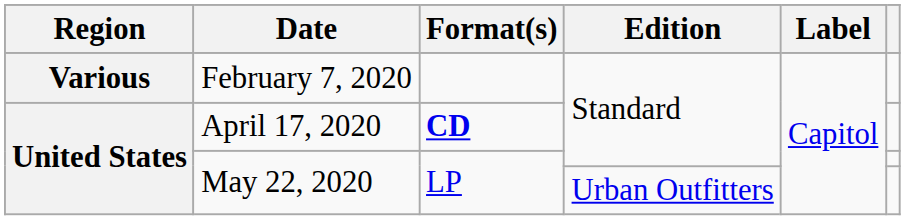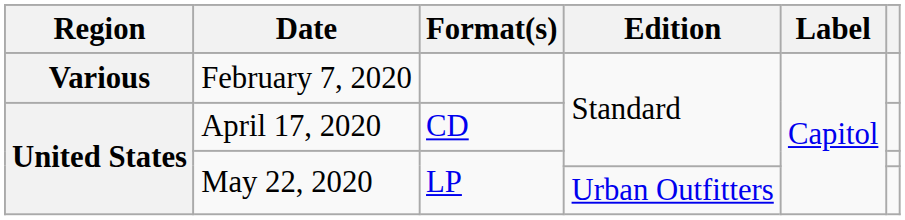(448, 126) bold -> (447, 126) normal
